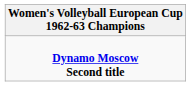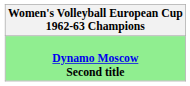(95, 65) no background -> (95, 65) lightgreen background
